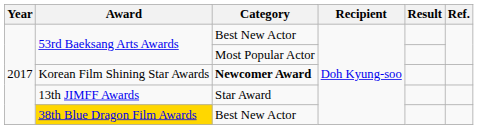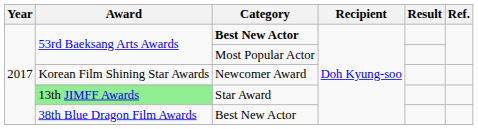(255, 34) normal -> (257, 34) bold
(263, 74) bold -> (261, 74) normal
(89, 94) no background -> (89, 94) lightgreen background
(118, 114) gold background -> (118, 114) no background
